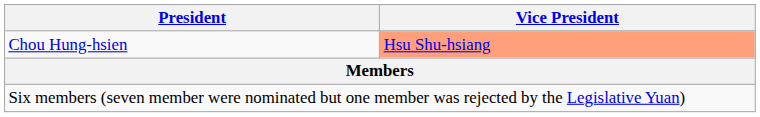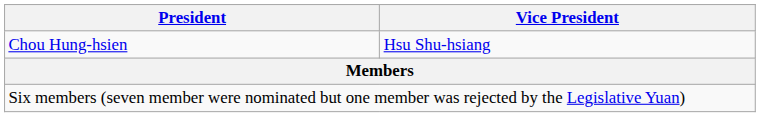(437, 44) lightsalmon background -> (437, 44) no background
